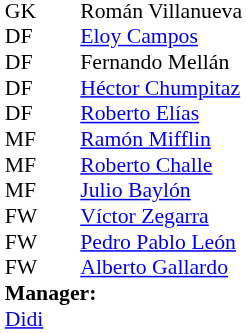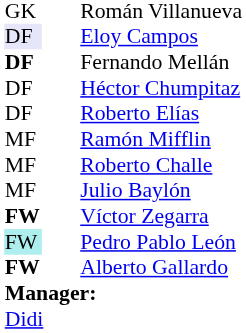(19, 36) no background -> (19, 36) lavender background
(19, 61) normal -> (19, 61) bold
(21, 215) normal -> (22, 215) bold
(21, 241) no background -> (21, 241) paleturquoise background
(21, 267) normal -> (22, 267) bold
